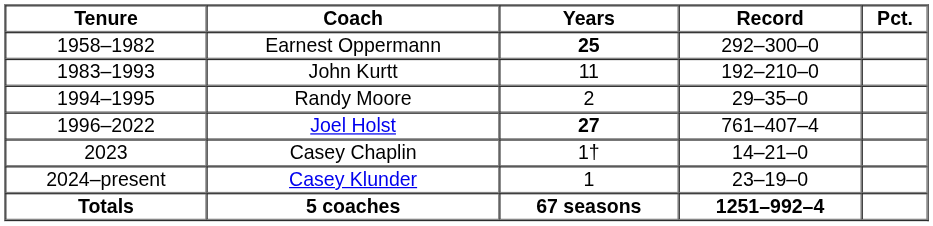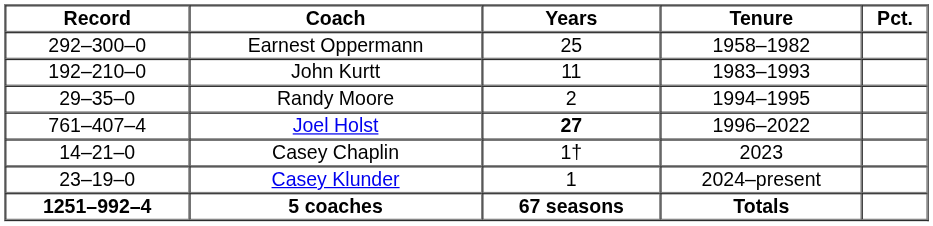columns swapped: (106, 18) <-> (770, 18)
(589, 45) bold -> (571, 45) normal
